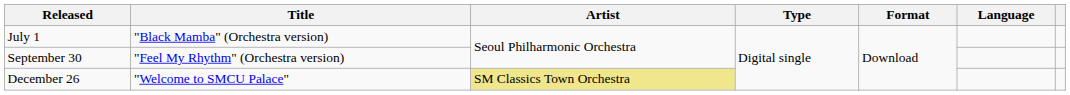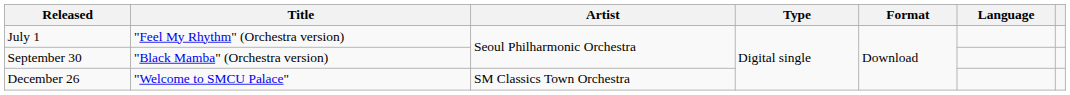(231, 36) "Black Mamba" (Orchestra version) -> (239, 36) "Feel My Rhythm" (Orchestra version)
(239, 57) "Feel My Rhythm" (Orchestra version) -> (231, 57) "Black Mamba" (Orchestra version)
(552, 79) khaki background -> (552, 79) no background
